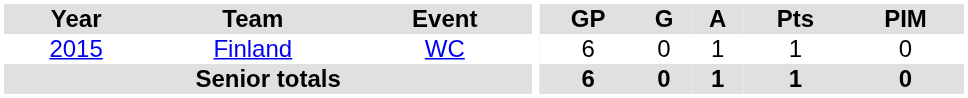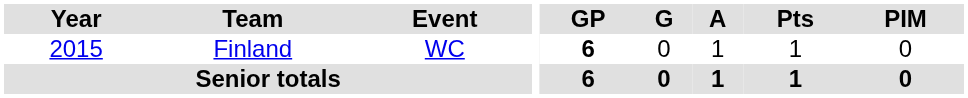(588, 48) normal -> (588, 48) bold
